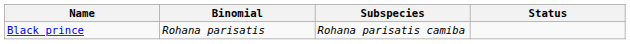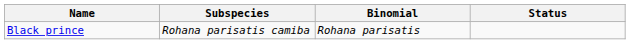columns swapped: (237, 13) <-> (393, 13)
